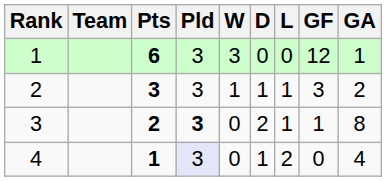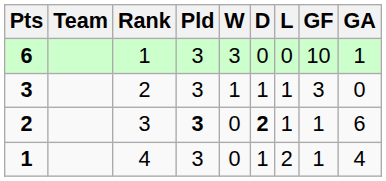columns swapped: (36, 21) <-> (154, 21)
(318, 55) 12 -> (318, 55) 10
(360, 90) 2 -> (360, 90) 0
(263, 124) normal -> (263, 124) bold
(360, 124) 8 -> (360, 124) 6
(198, 158) lavender background -> (198, 158) no background
(318, 158) 0 -> (318, 158) 1
